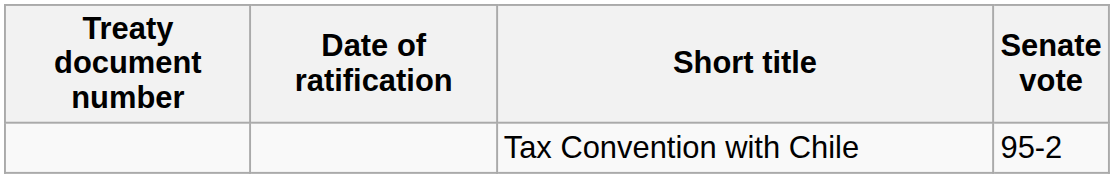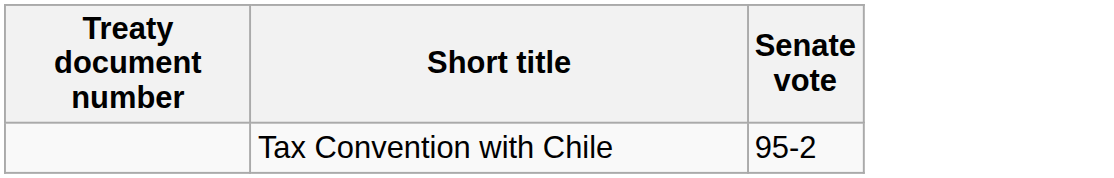- column: (374, 63)
